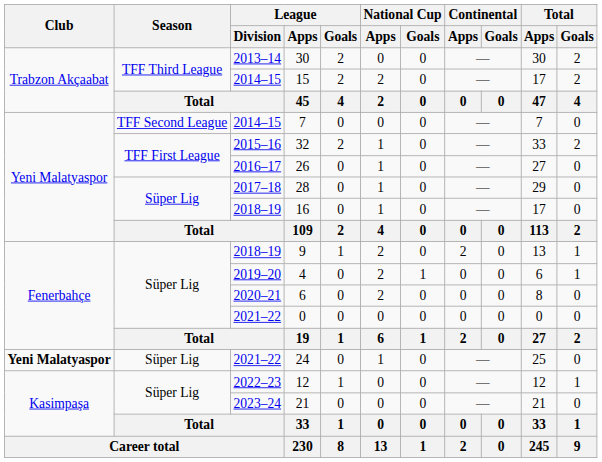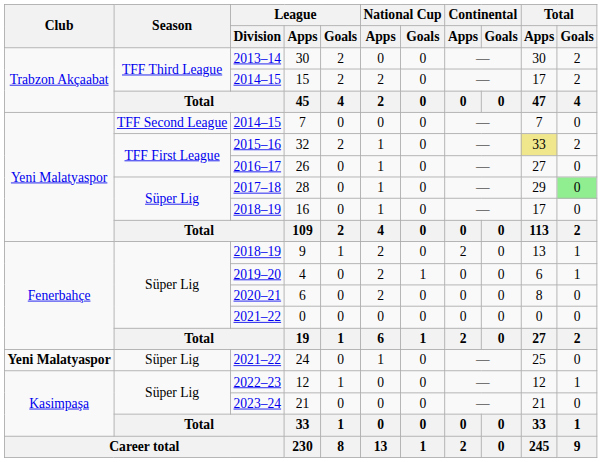(539, 144) no background -> (539, 144) khaki background
(577, 187) no background -> (577, 187) lightgreen background
